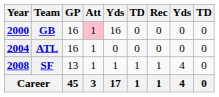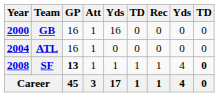(93, 30) pink background -> (93, 30) no background
(73, 65) normal -> (73, 65) bold
(204, 65) normal -> (204, 65) bold
